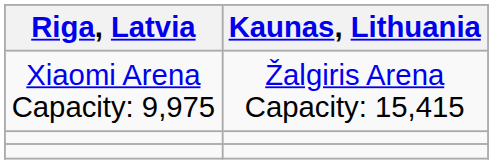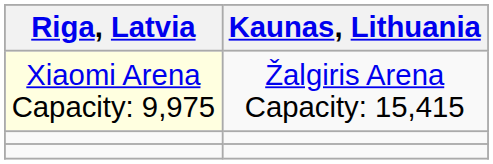(113, 90) no background -> (113, 90) lightyellow background
